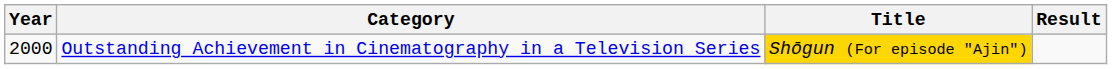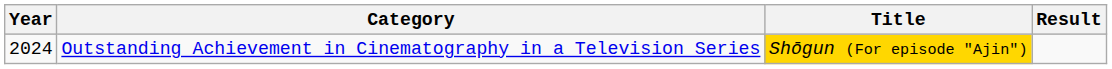(31, 49) 2000 -> (31, 49) 2024
